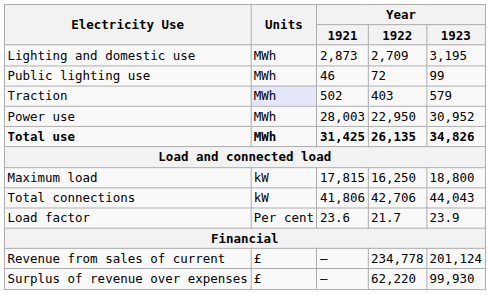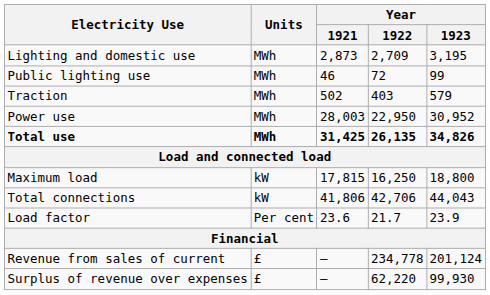(265, 96) lavender background -> (265, 96) no background
